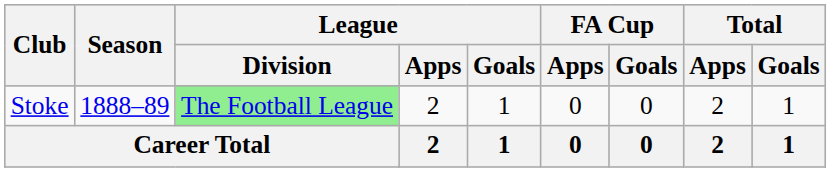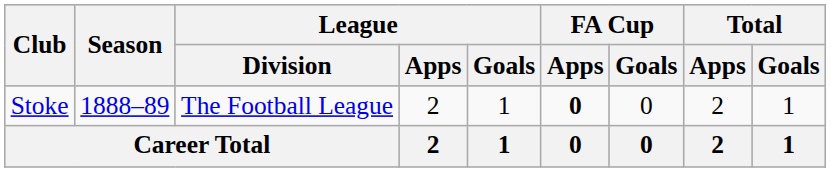(287, 105) lightgreen background -> (287, 105) no background
(575, 105) normal -> (575, 105) bold
